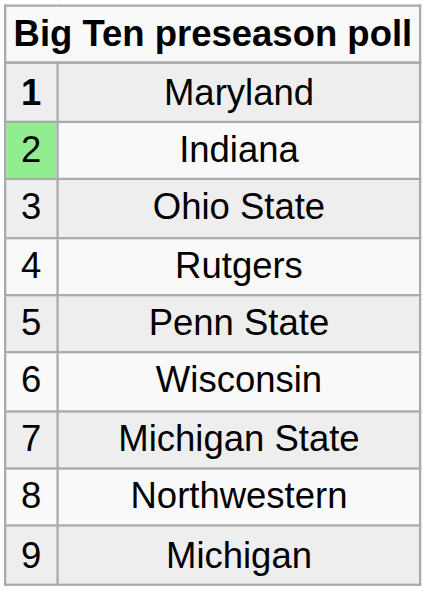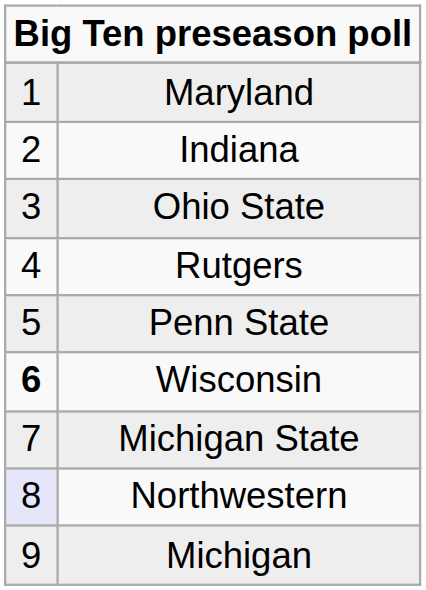(31, 91) bold -> (31, 91) normal
(31, 149) lightgreen background -> (31, 149) no background
(31, 381) normal -> (31, 381) bold
(31, 496) no background -> (31, 496) lavender background
